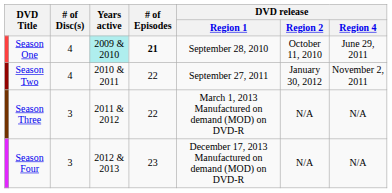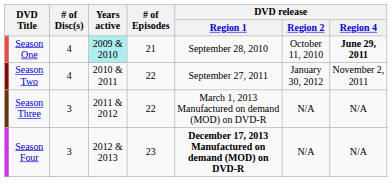(153, 49) bold -> (151, 49) normal
(358, 49) normal -> (358, 49) bold
(229, 163) normal -> (228, 152) bold
